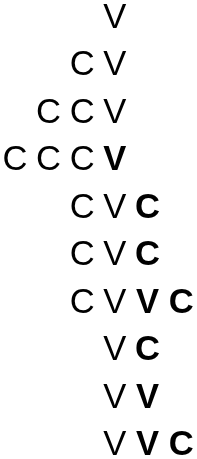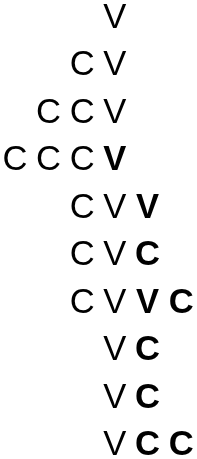(148, 206) C -> (147, 206) V
(147, 396) V -> (148, 396) C
(147, 444) V -> (148, 444) C
